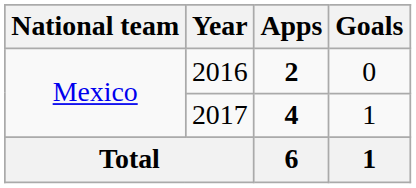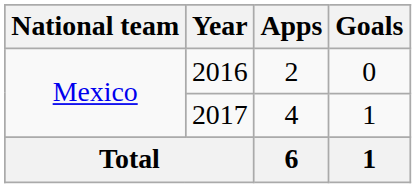(291, 70) bold -> (291, 70) normal
(291, 114) bold -> (291, 114) normal
